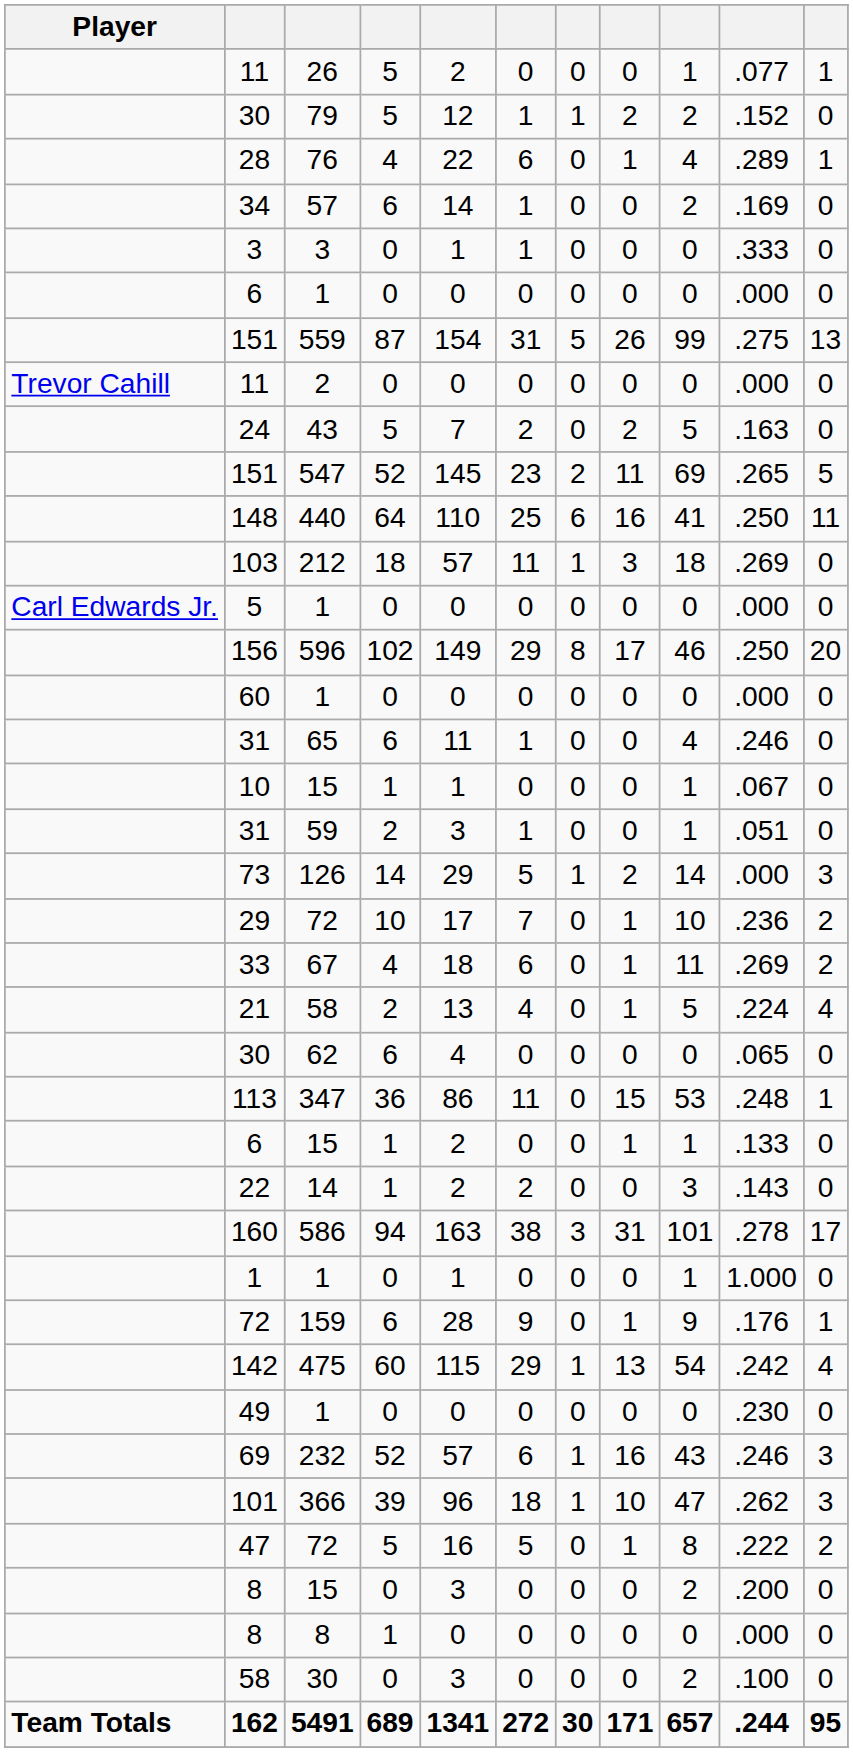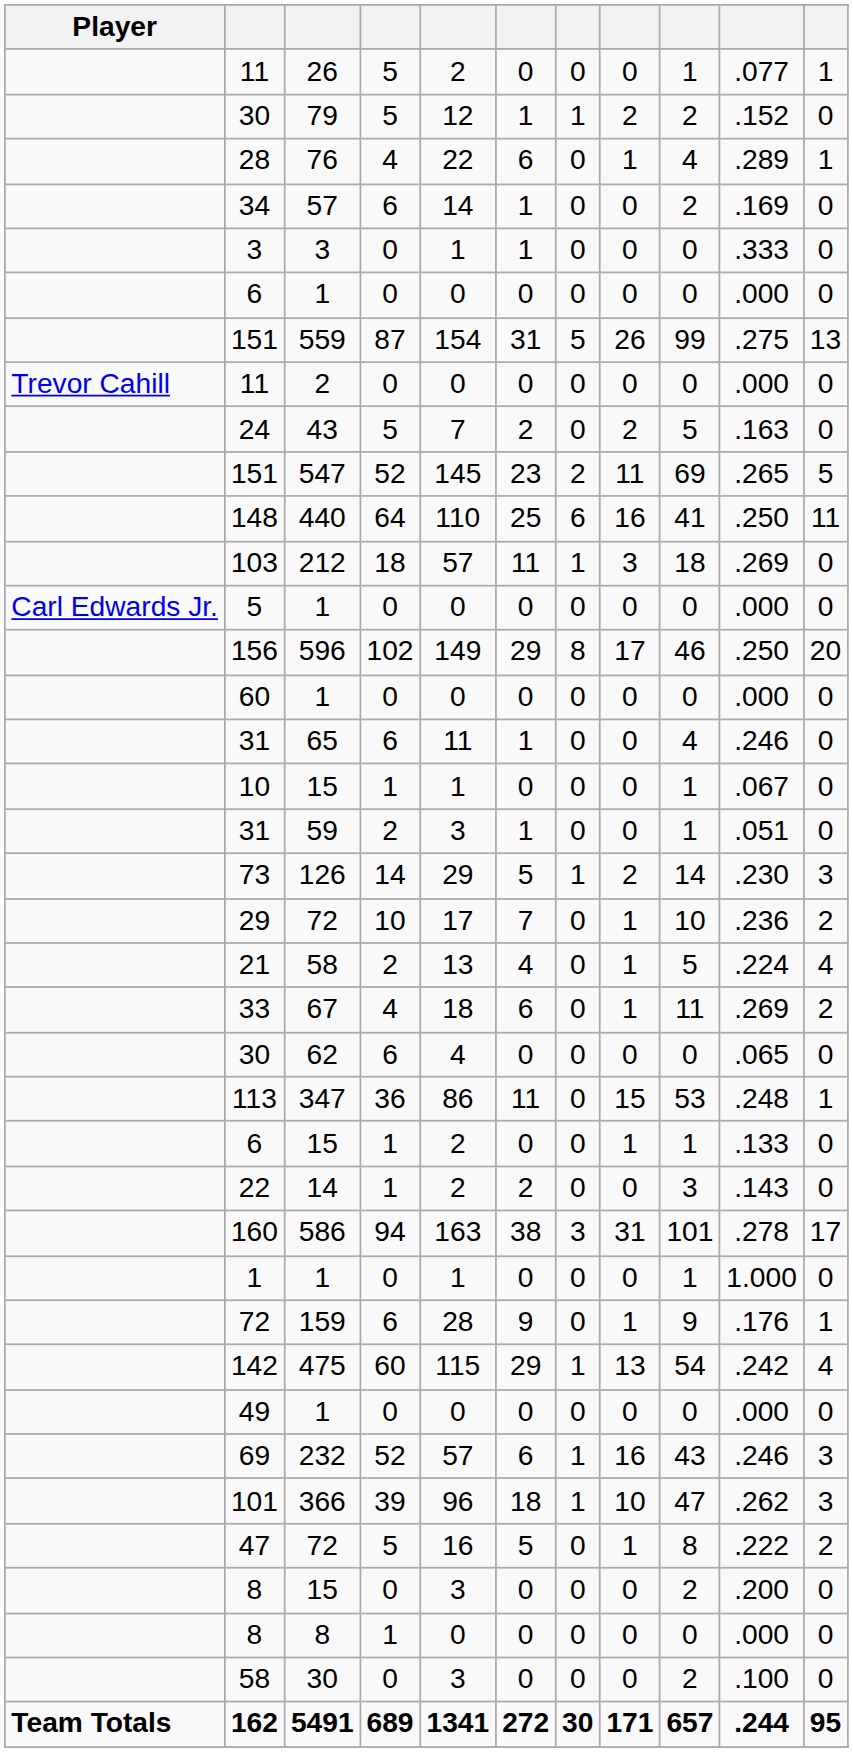(762, 875) .000 -> (762, 875) .230
rows swapped: (254, 964) <-> (254, 1009)
(762, 1411) .230 -> (762, 1411) .000
